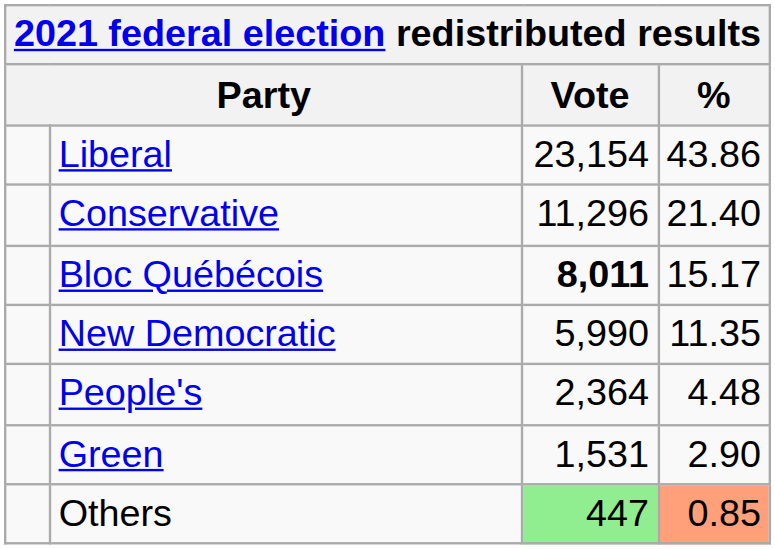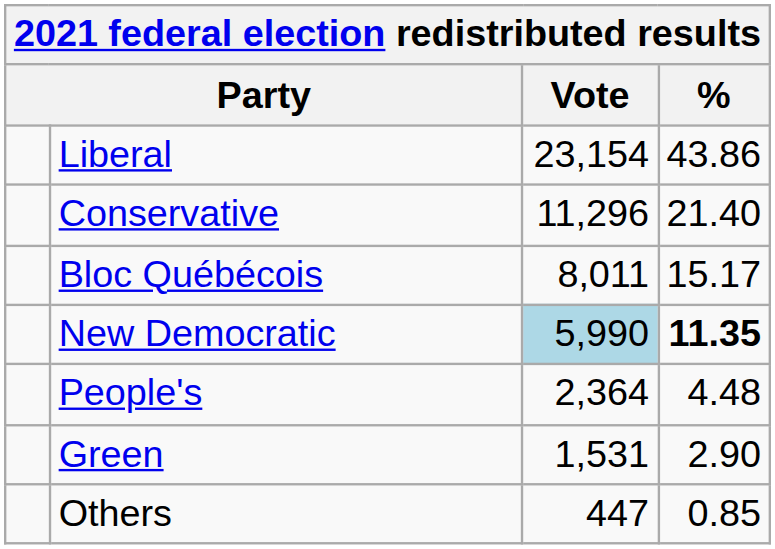(603, 273) bold -> (603, 273) normal
(602, 333) no background -> (602, 333) lightblue background
(715, 333) normal -> (715, 333) bold
(618, 513) lightgreen background -> (618, 513) no background
(724, 513) lightsalmon background -> (724, 513) no background
